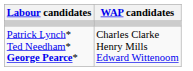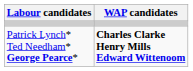(137, 46) normal -> (141, 46) bold
